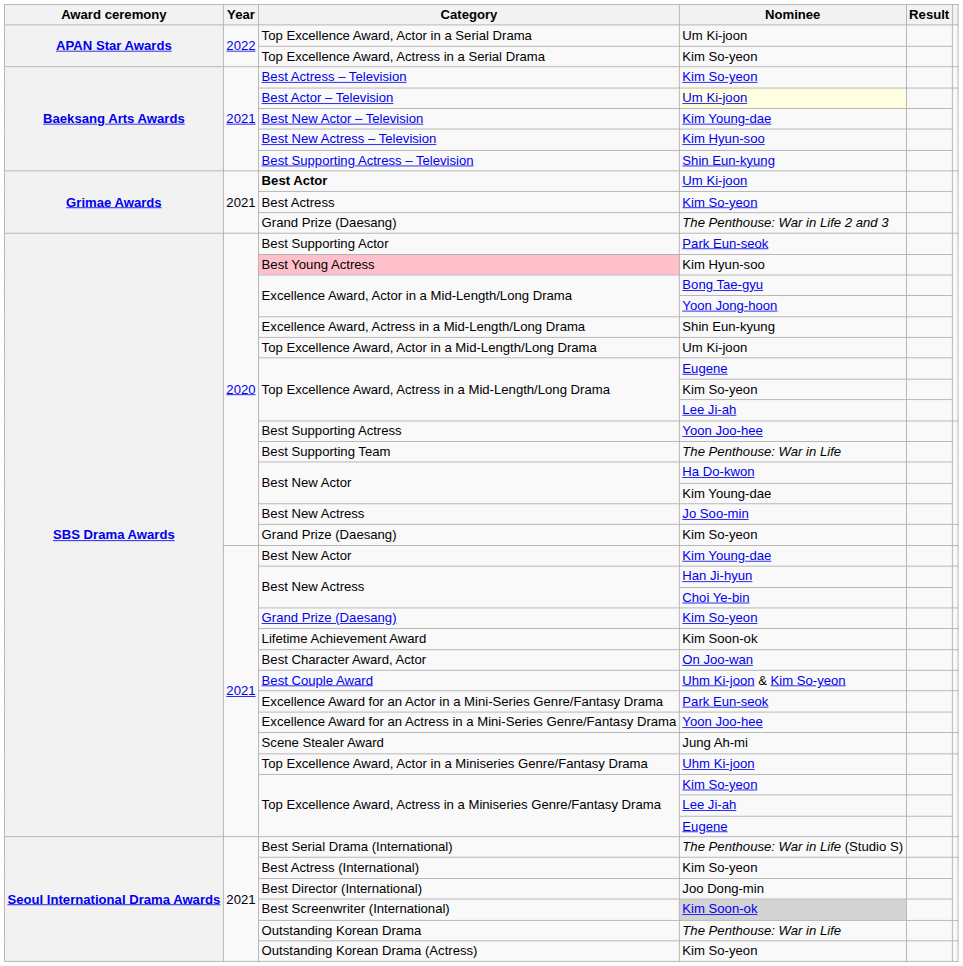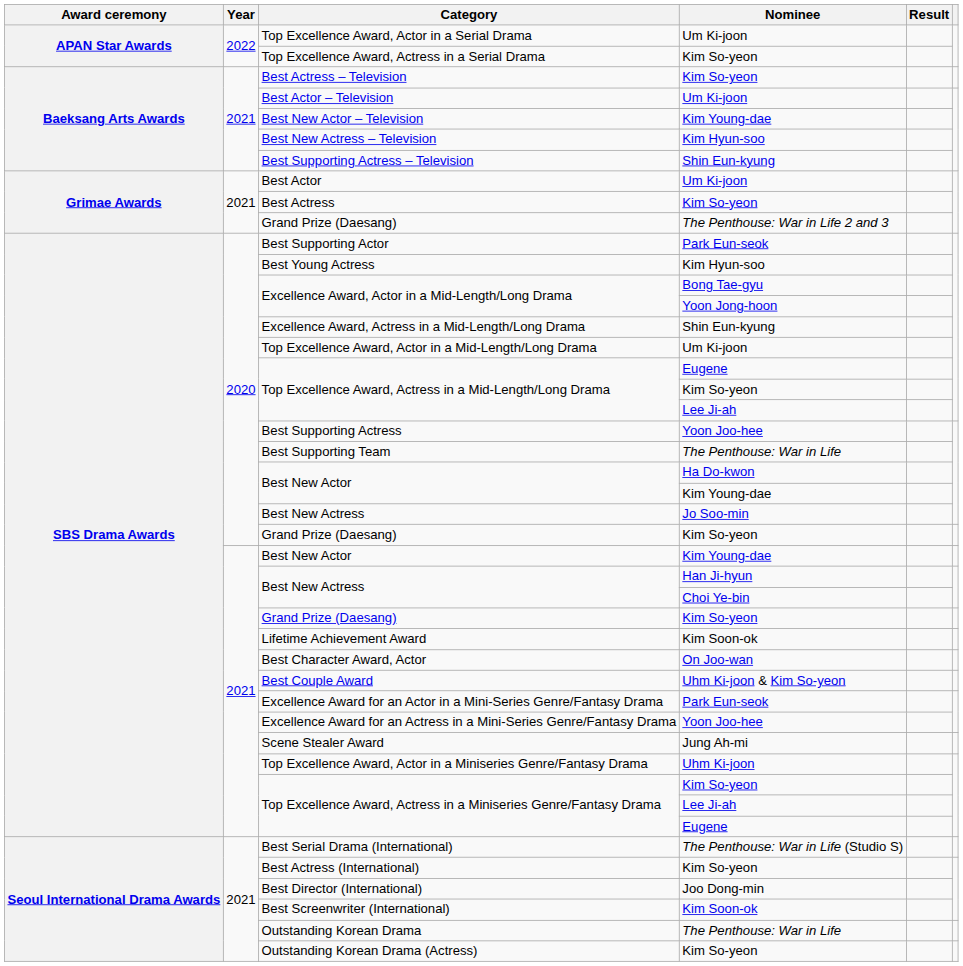(715, 98) lightyellow background -> (715, 98) no background
(295, 181) bold -> (292, 181) normal
(318, 264) pink background -> (318, 264) no background
(720, 909) lightgrey background -> (720, 909) no background
